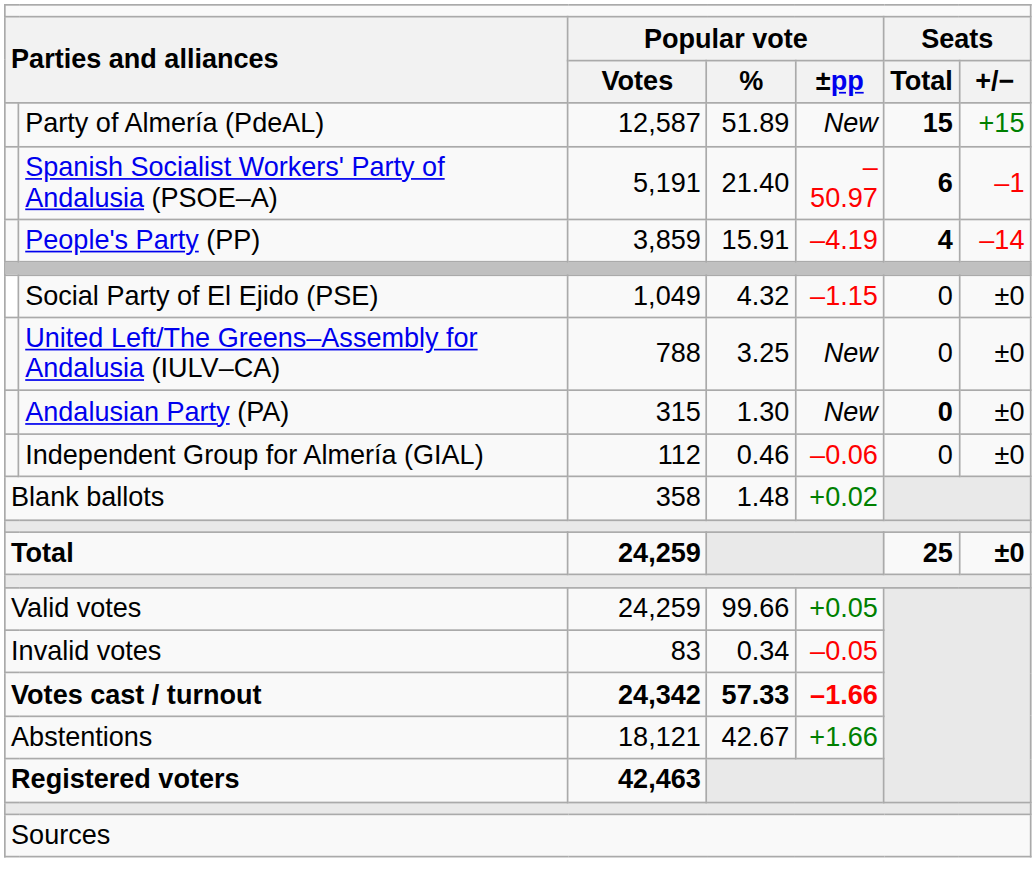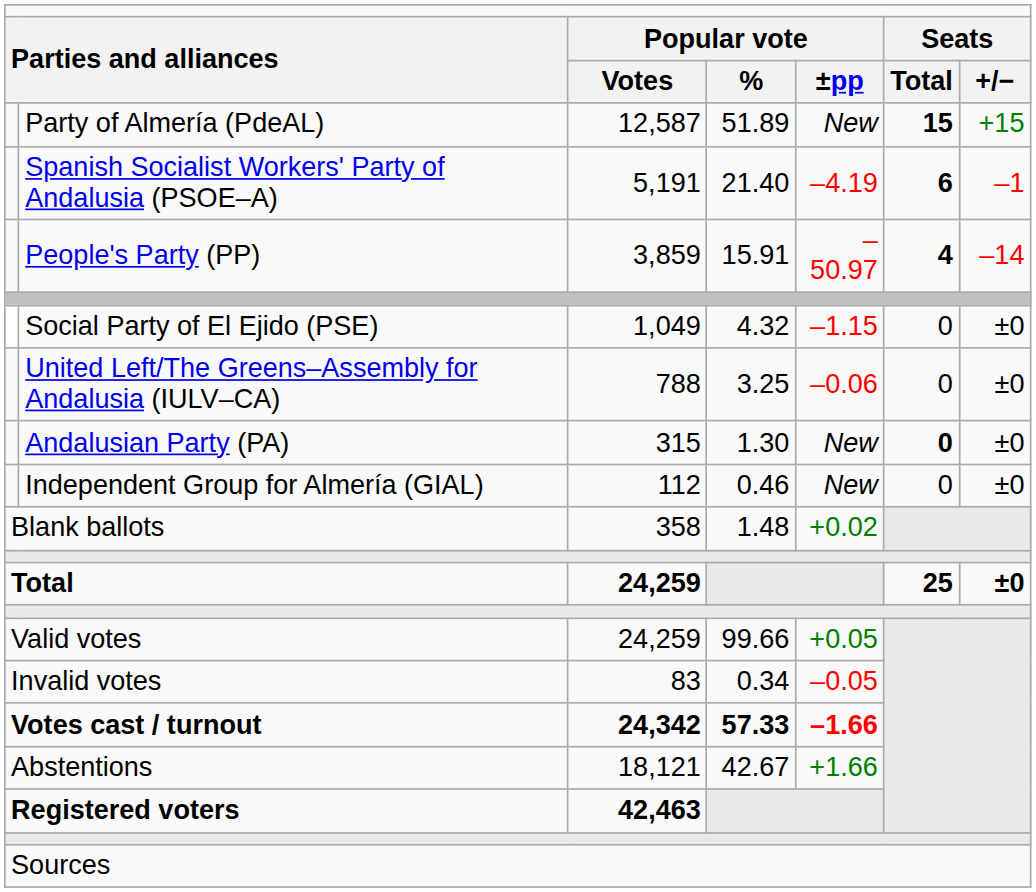(844, 182) –50.97 -> (844, 182) –4.19
(844, 240) –4.19 -> (844, 255) –50.97
(851, 353) New -> (844, 384) –0.06
(844, 454) –0.06 -> (851, 485) New
